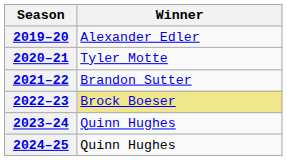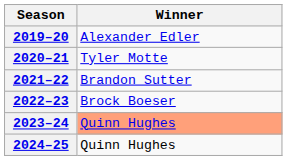(128, 102) khaki background -> (128, 102) no background
(128, 123) no background -> (128, 123) lightsalmon background
